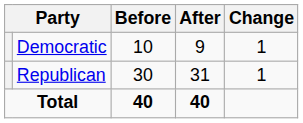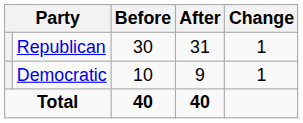rows swapped: (61, 74) <-> (62, 46)
